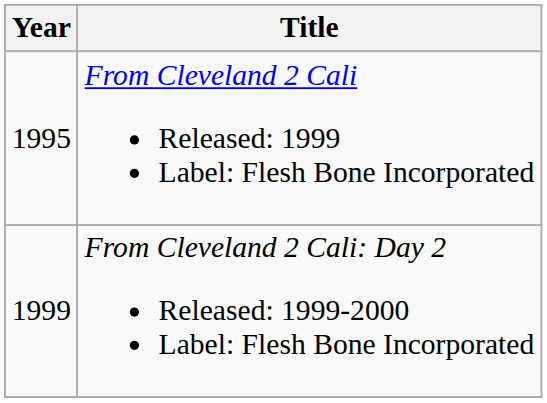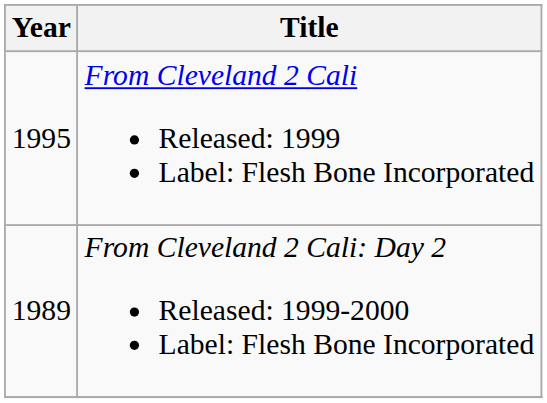(41, 310) 1999 -> (41, 310) 1989
